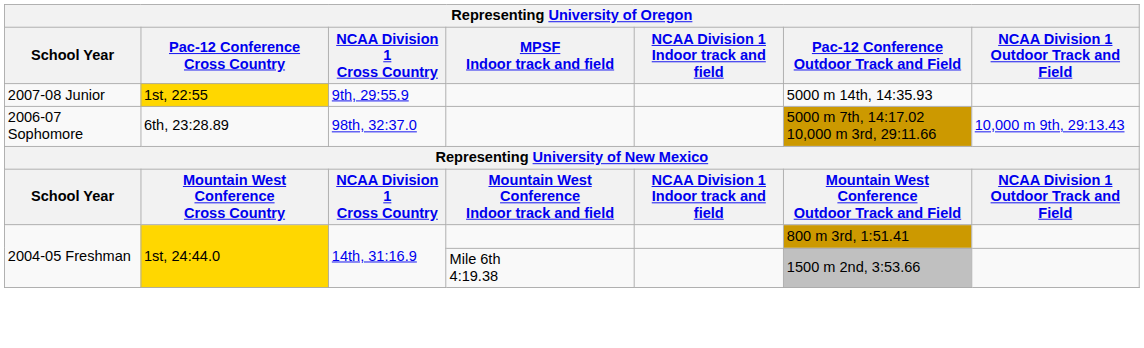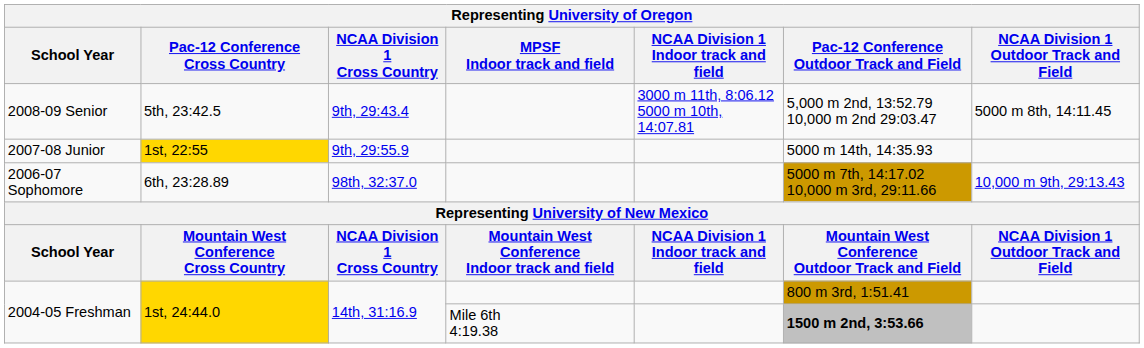+ row: (58, 111)
(854, 267) normal -> (855, 323) bold
